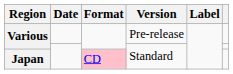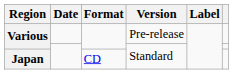(92, 59) pink background -> (92, 59) no background
